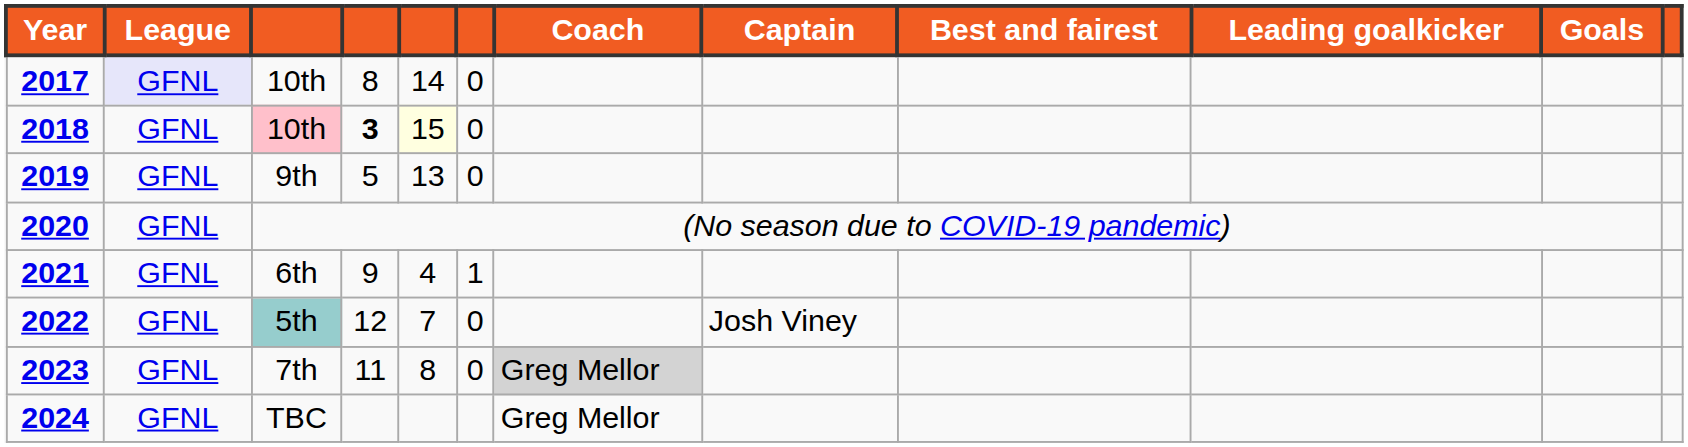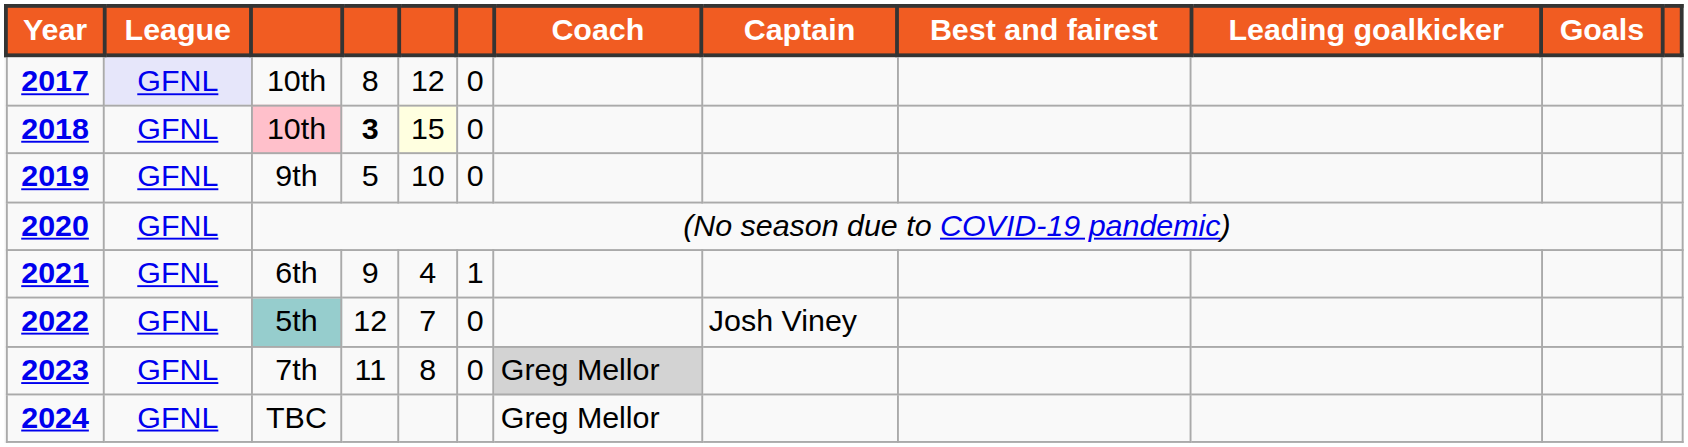(428, 80) 14 -> (428, 80) 12
(428, 177) 13 -> (428, 177) 10
